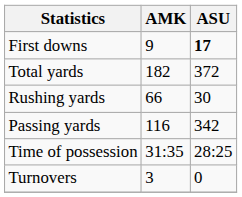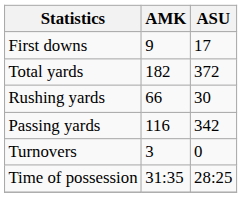(202, 45) bold -> (202, 45) normal
rows swapped: (43, 178) <-> (73, 151)
